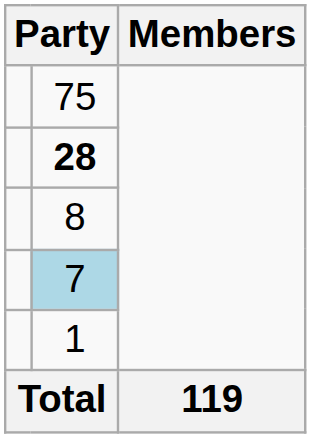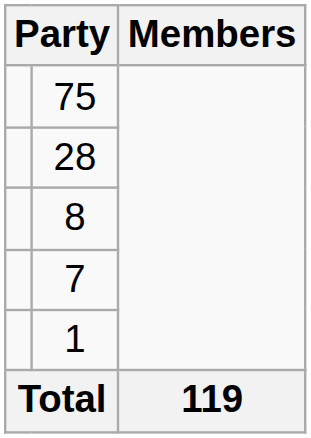(75, 156) bold -> (75, 156) normal
(75, 278) lightblue background -> (75, 278) no background
